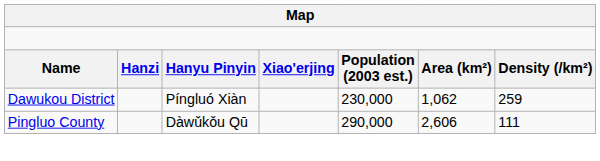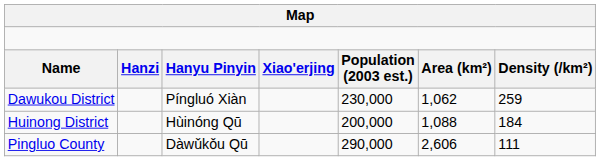+ row: (58, 122)
